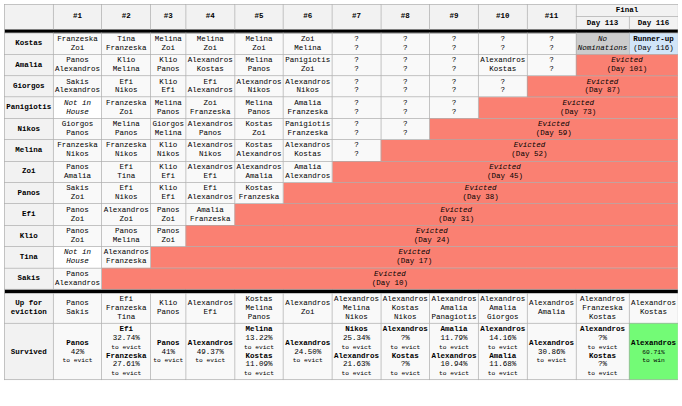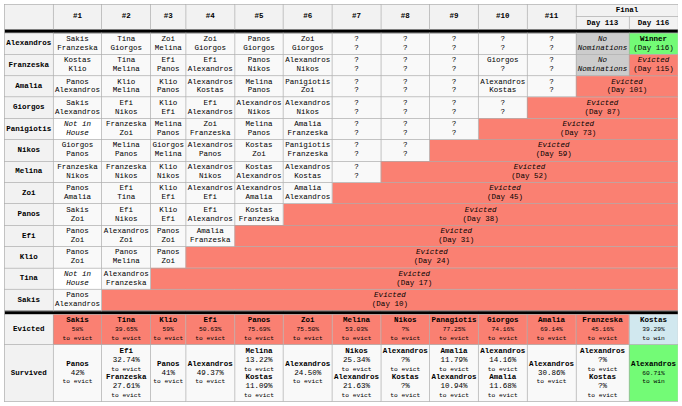+ row: (29, 43)
- row: (29, 43)
+ row: (29, 65)
- row: (29, 308)
+ row: (29, 329)
